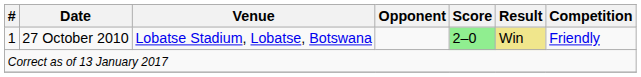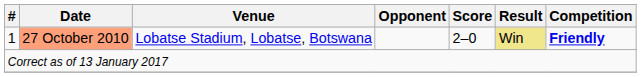(76, 39) no background -> (76, 39) lightsalmon background
(465, 39) lightgreen background -> (465, 39) no background
(575, 39) normal -> (577, 39) bold
